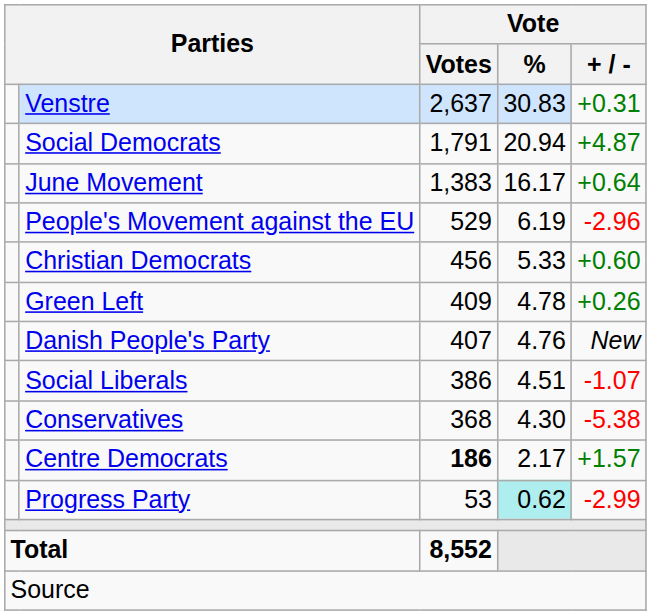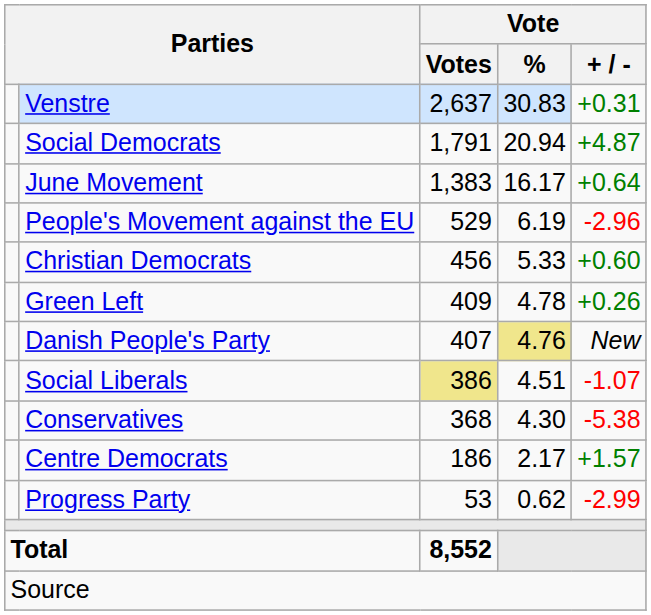(542, 340) no background -> (542, 340) khaki background
(471, 380) no background -> (471, 380) khaki background
(471, 459) bold -> (471, 459) normal
(542, 499) paleturquoise background -> (542, 499) no background
